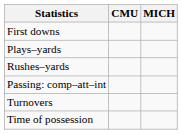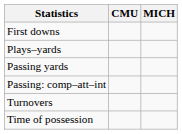- row: (38, 66)
+ row: (38, 66)
